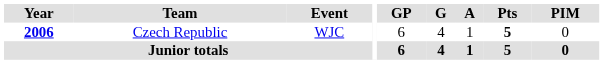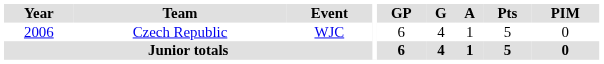(39, 31) bold -> (39, 31) normal
(507, 31) bold -> (507, 31) normal
